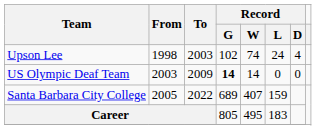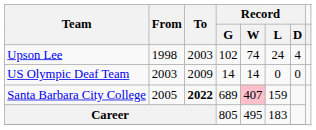(228, 74) bold -> (228, 74) normal
(200, 94) normal -> (200, 94) bold
(253, 94) no background -> (253, 94) pink background
